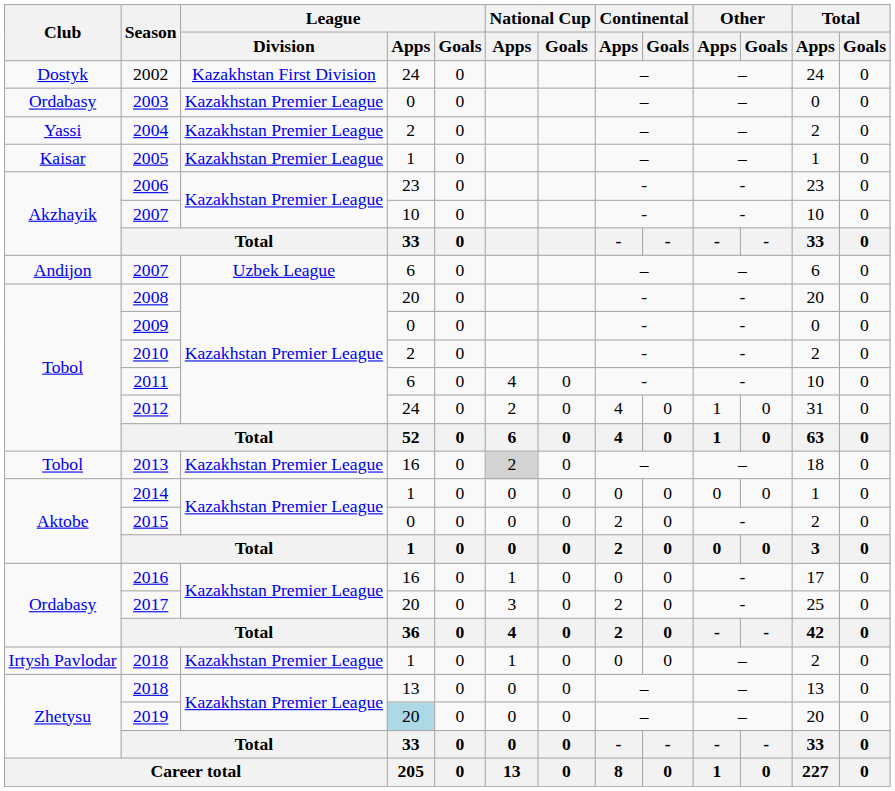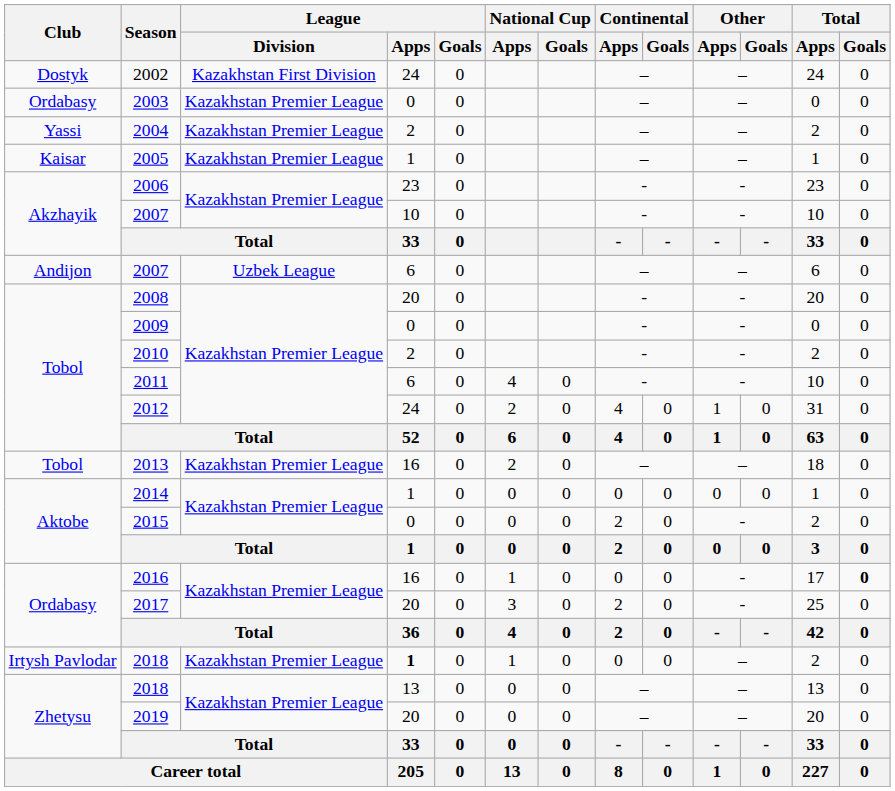(512, 465) lightgrey background -> (512, 465) no background
(865, 576) normal -> (865, 576) bold
(411, 660) normal -> (411, 660) bold
(411, 716) lightblue background -> (411, 716) no background
